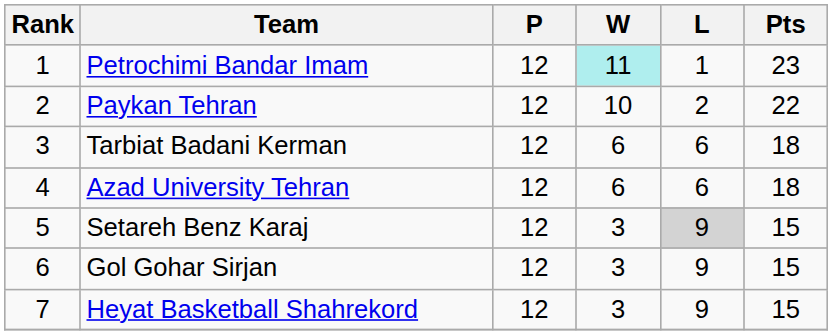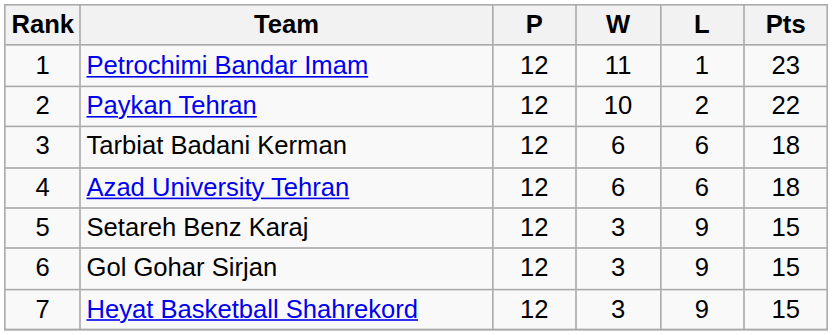(618, 65) paleturquoise background -> (618, 65) no background
(702, 227) lightgrey background -> (702, 227) no background
